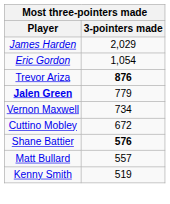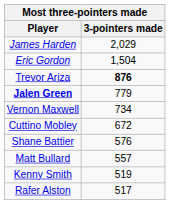(123, 61) 1,054 -> (123, 61) 1,504
(123, 142) bold -> (123, 142) normal
+ row: (43, 191)
